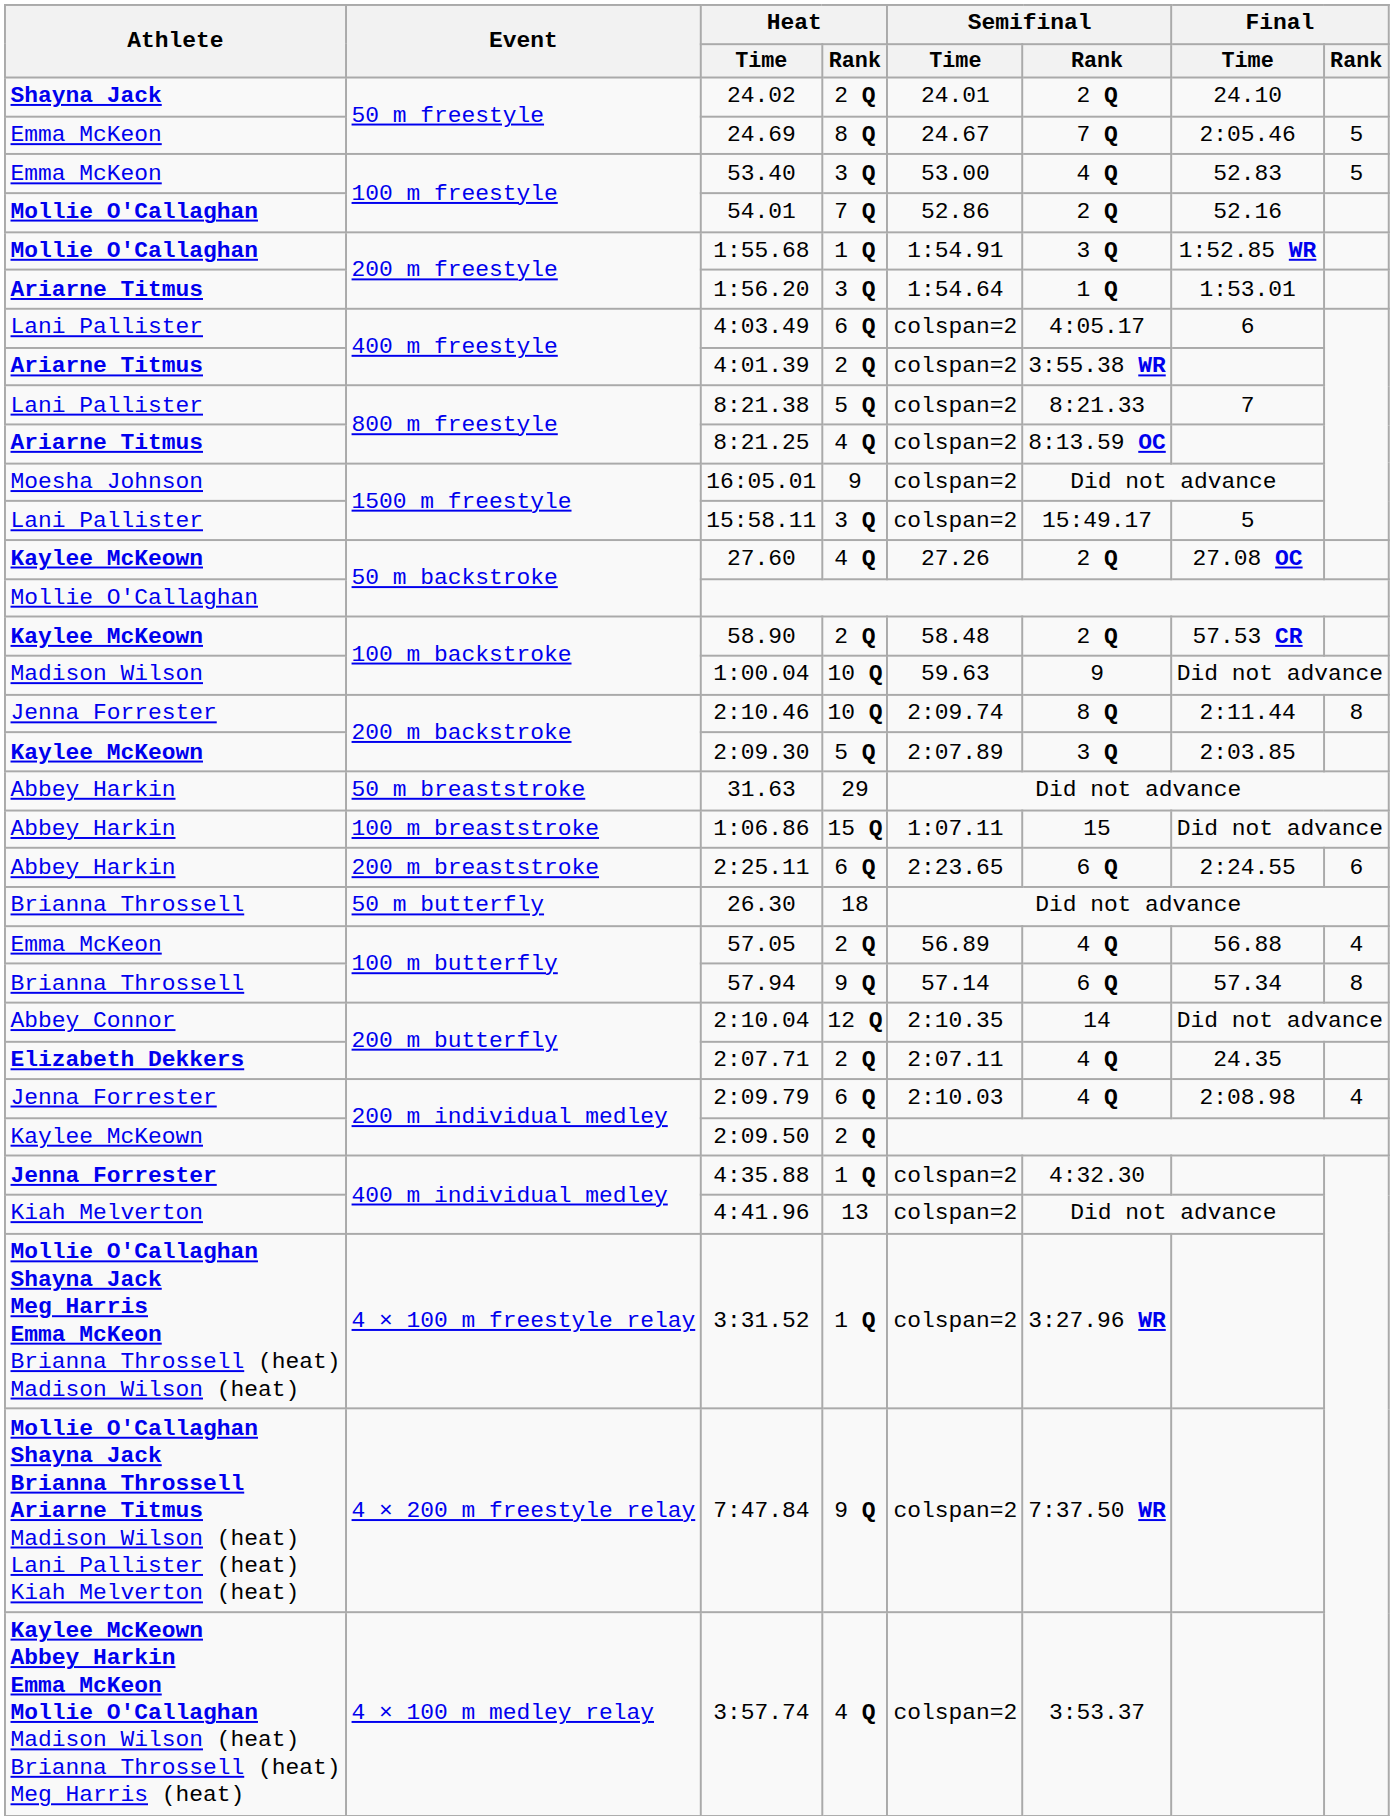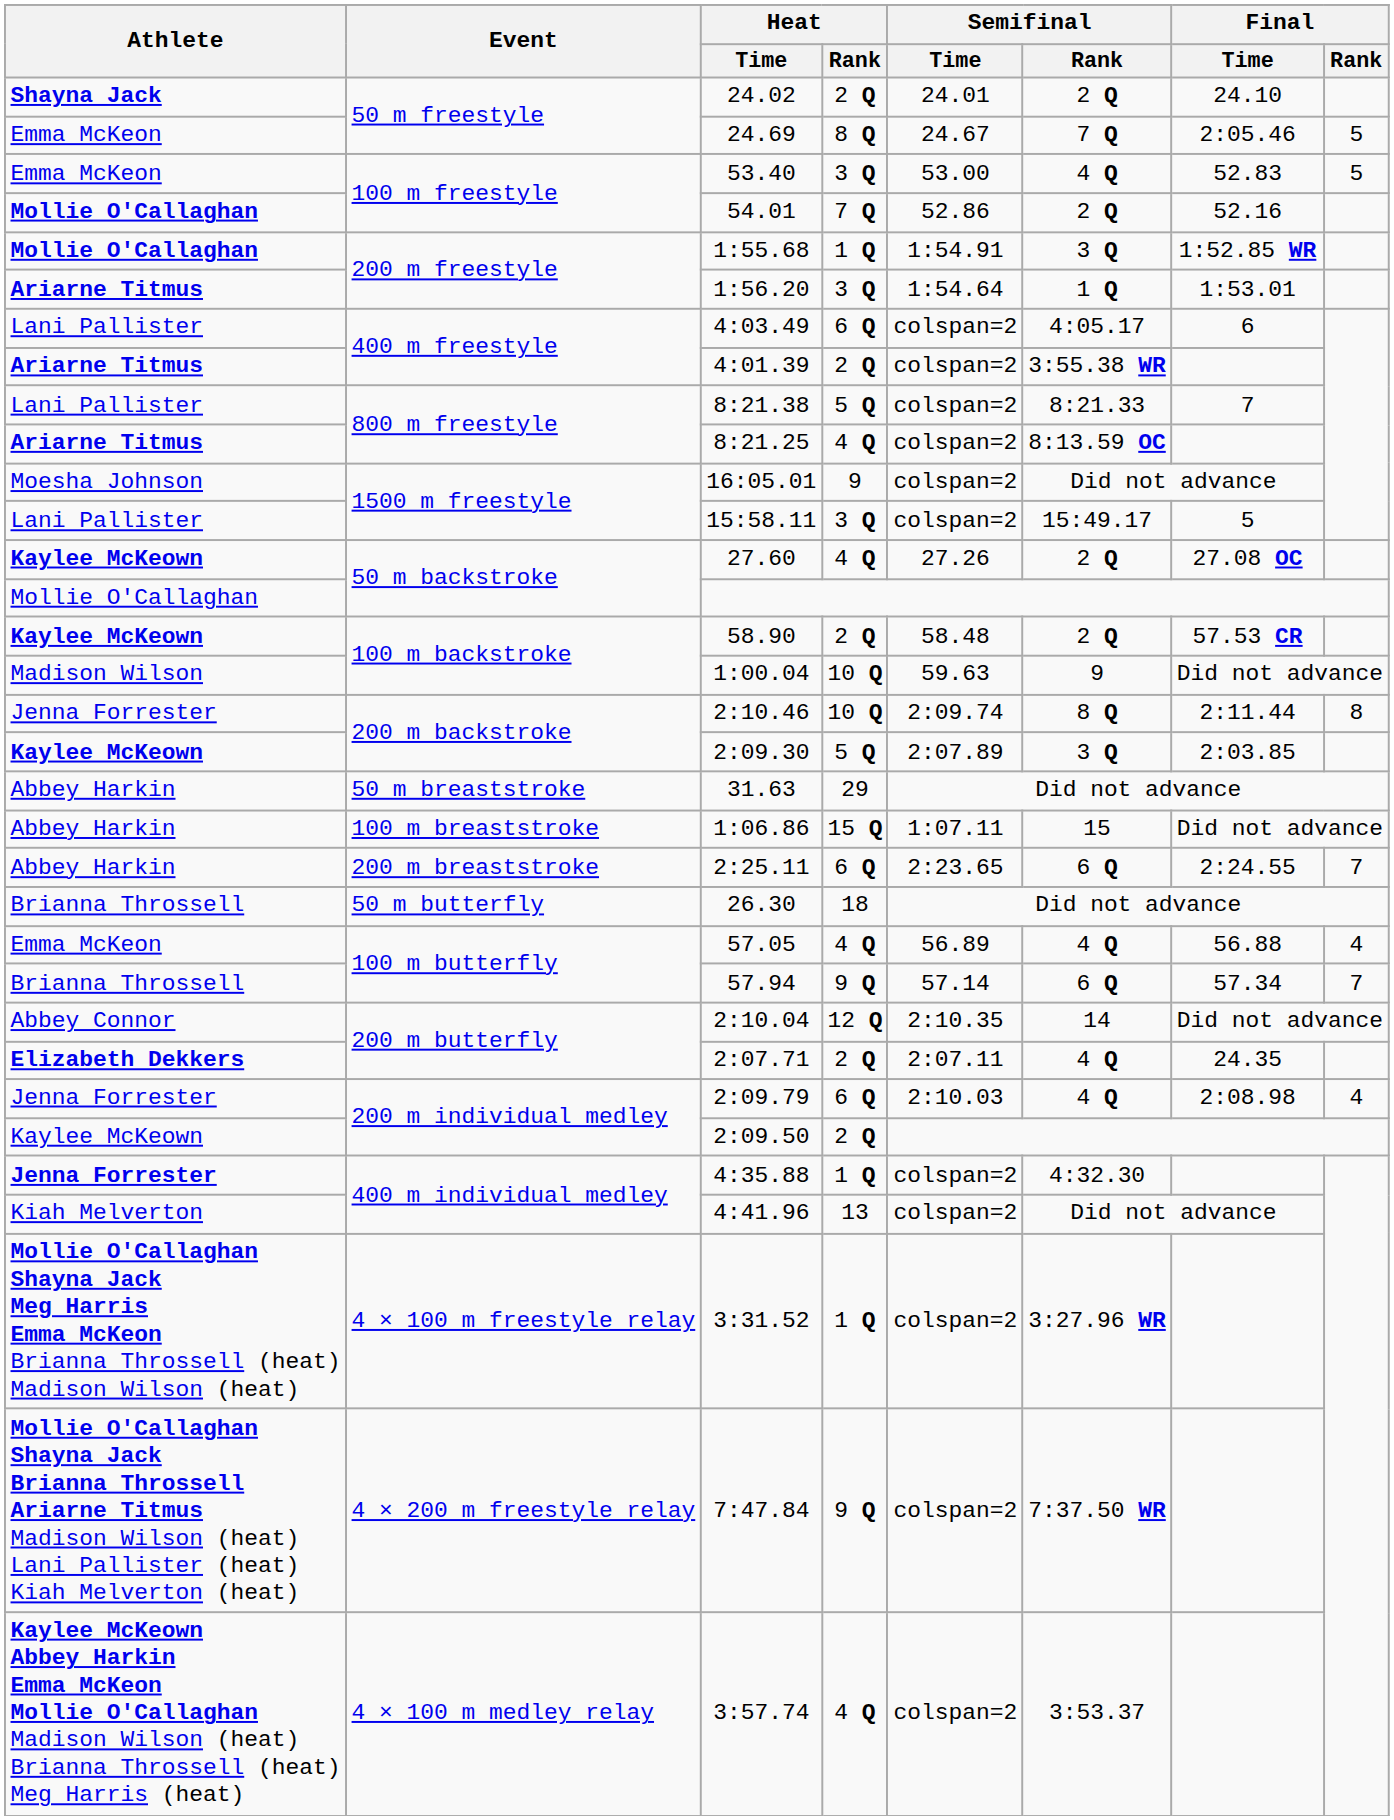(1356, 867) 6 -> (1356, 867) 7
(855, 944) 2 Q -> (855, 944) 4 Q
(1356, 983) 8 -> (1356, 983) 7
